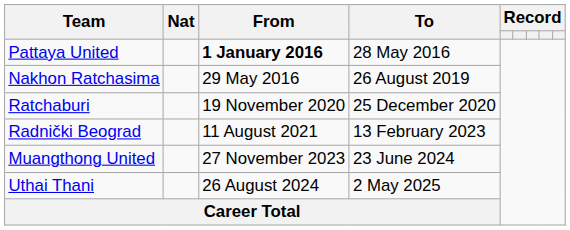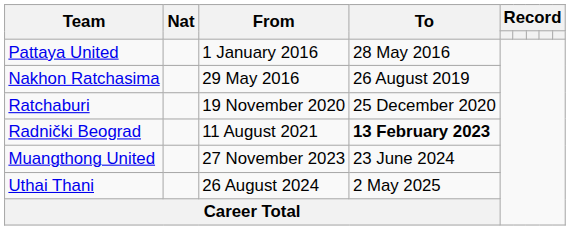(262, 52) bold -> (260, 52) normal
(419, 132) normal -> (422, 132) bold
